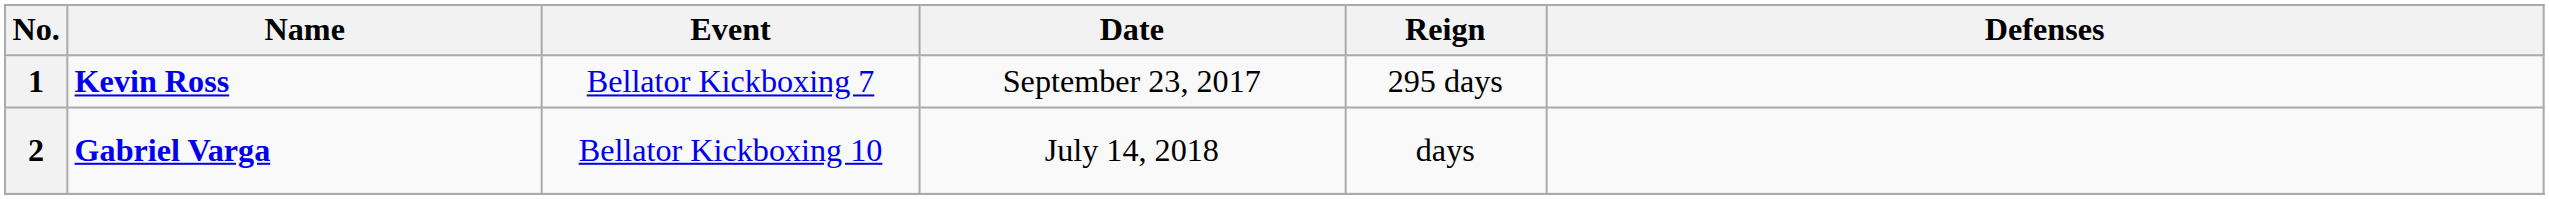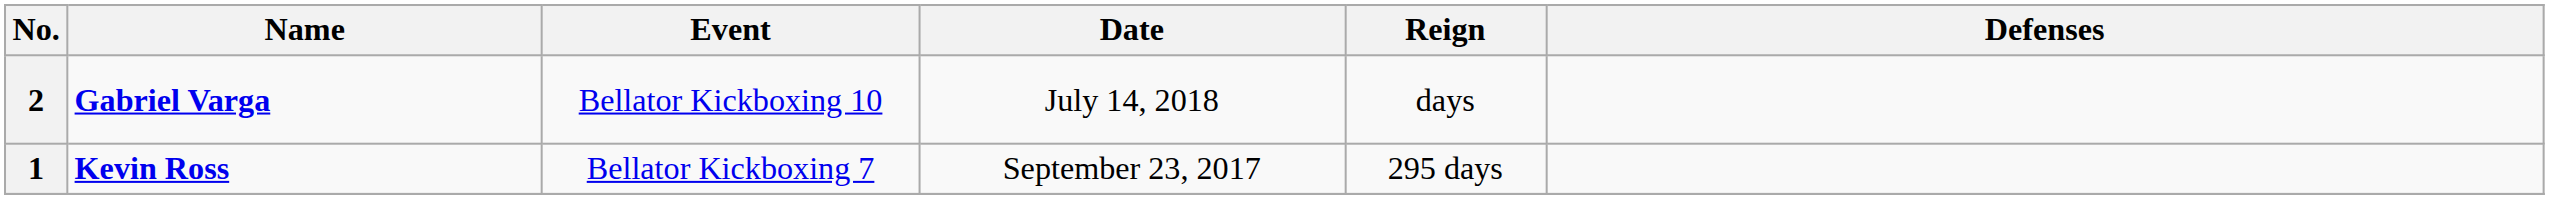rows swapped: (36, 81) <-> (36, 150)
